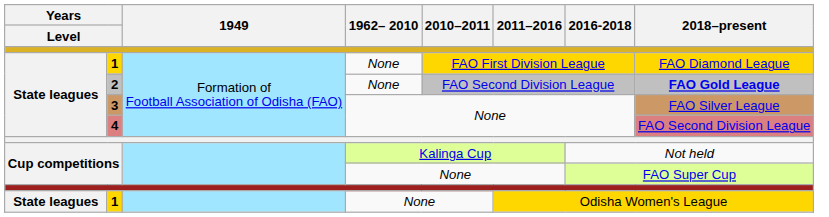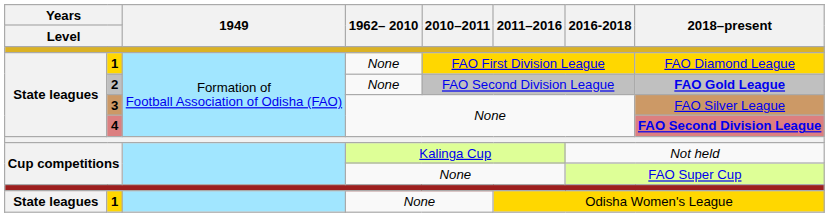(724, 126) normal -> (730, 126) bold
